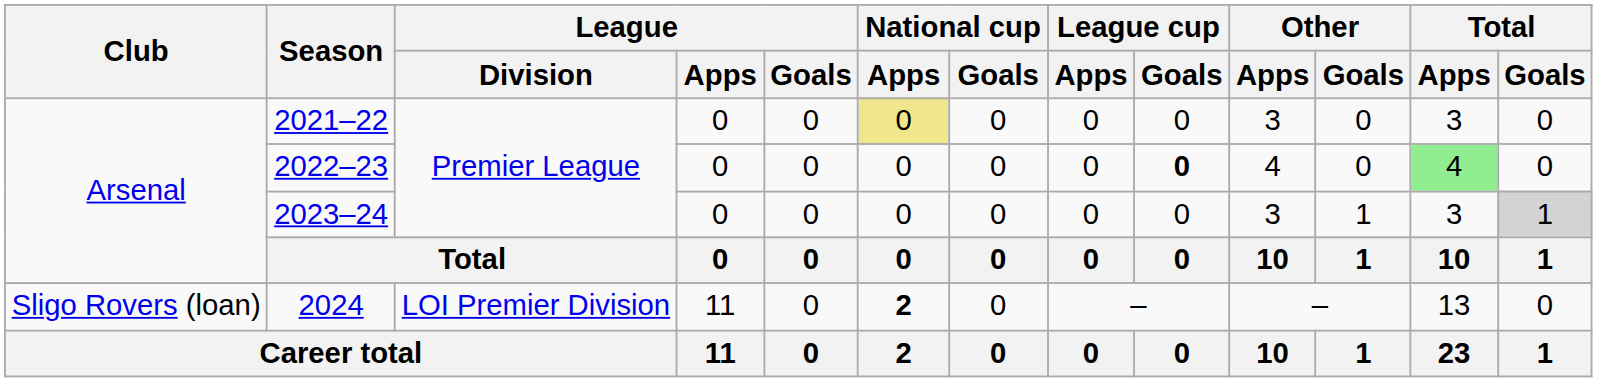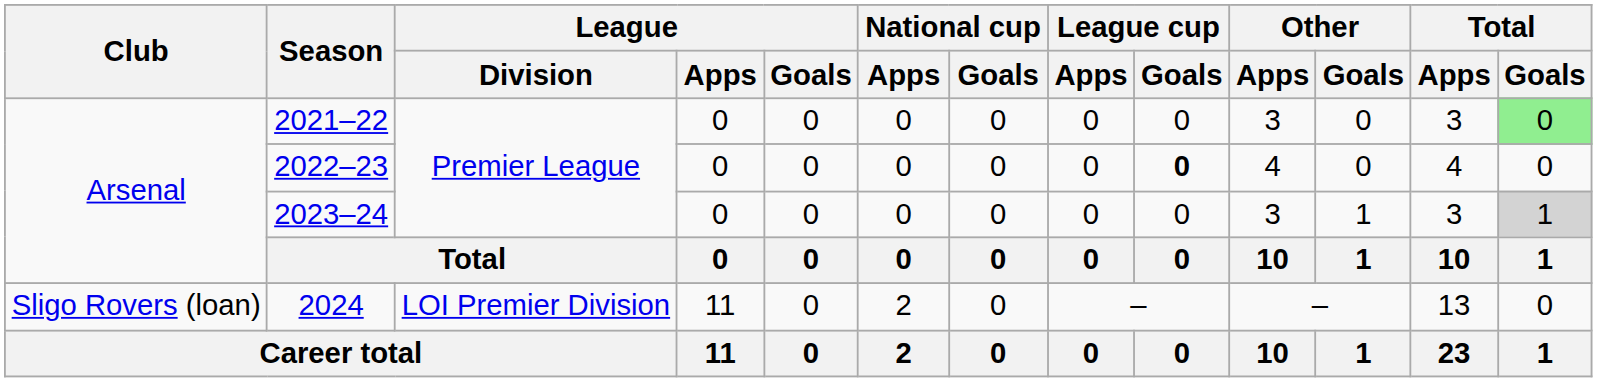(904, 120) khaki background -> (904, 120) no background
(1545, 120) no background -> (1545, 120) lightgreen background
(1454, 167) lightgreen background -> (1454, 167) no background
(904, 306) bold -> (904, 306) normal
